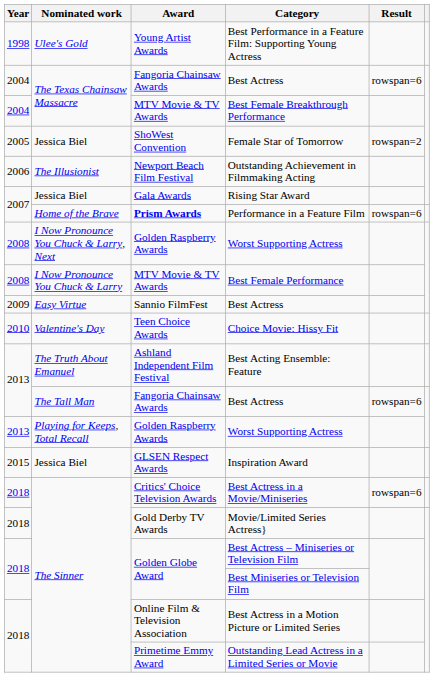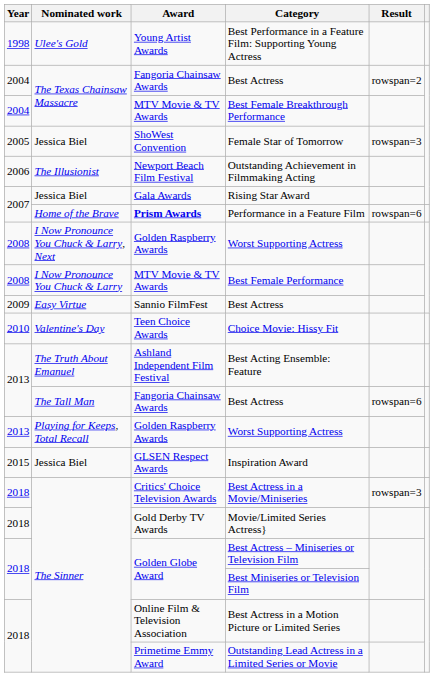(397, 80) rowspan=6 -> (397, 80) rowspan=2
(397, 141) rowspan=2 -> (397, 141) rowspan=3
(397, 492) rowspan=6 -> (397, 492) rowspan=3
